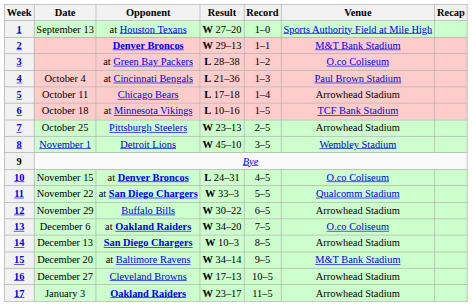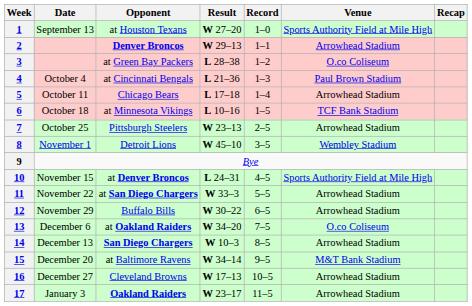(358, 45) M&T Bank Stadium -> (358, 45) Arrowhead Stadium
(358, 177) O.co Coliseum -> (358, 177) Sports Authority Field at Mile High
(358, 194) Qualcomm Stadium -> (358, 194) Arrowhead Stadium
